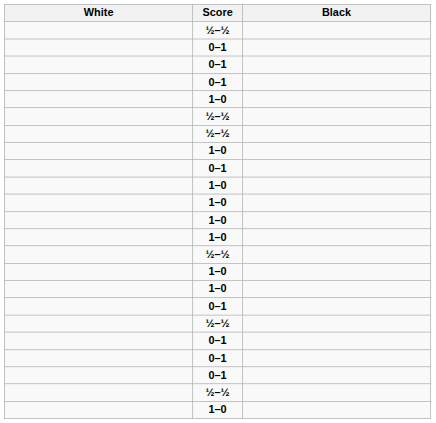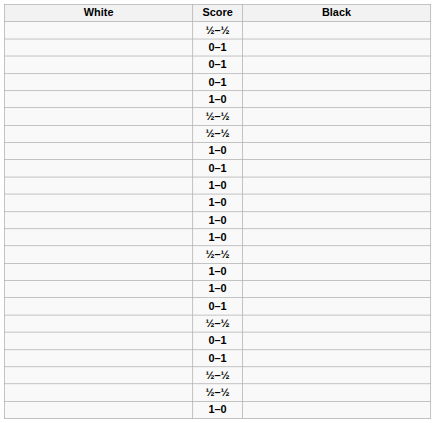(218, 375) 0–1 -> (218, 375) ½–½
